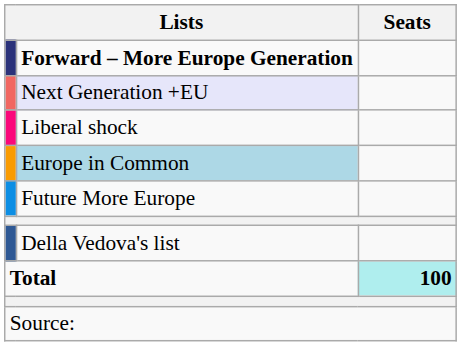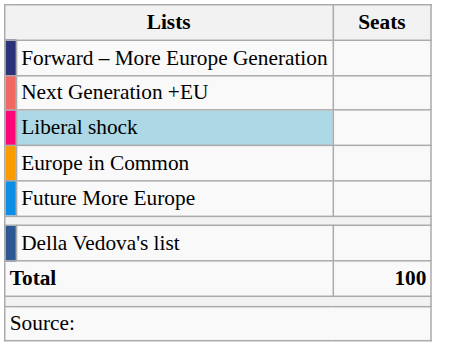(187, 57) bold -> (174, 57) normal
(115, 92) lavender background -> (115, 92) no background
(79, 127) no background -> (79, 127) lightblue background
(105, 163) lightblue background -> (105, 163) no background
(436, 278) paleturquoise background -> (410, 278) no background
